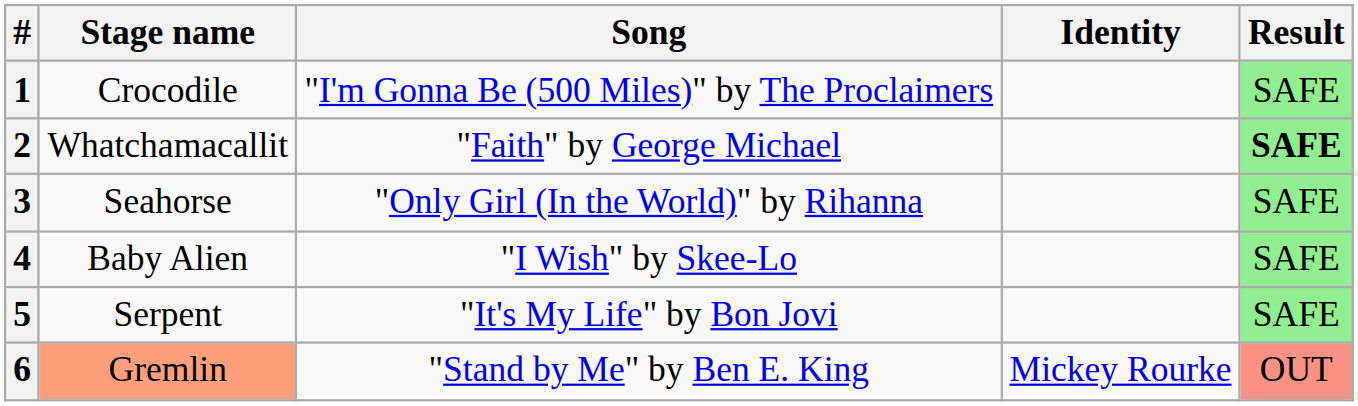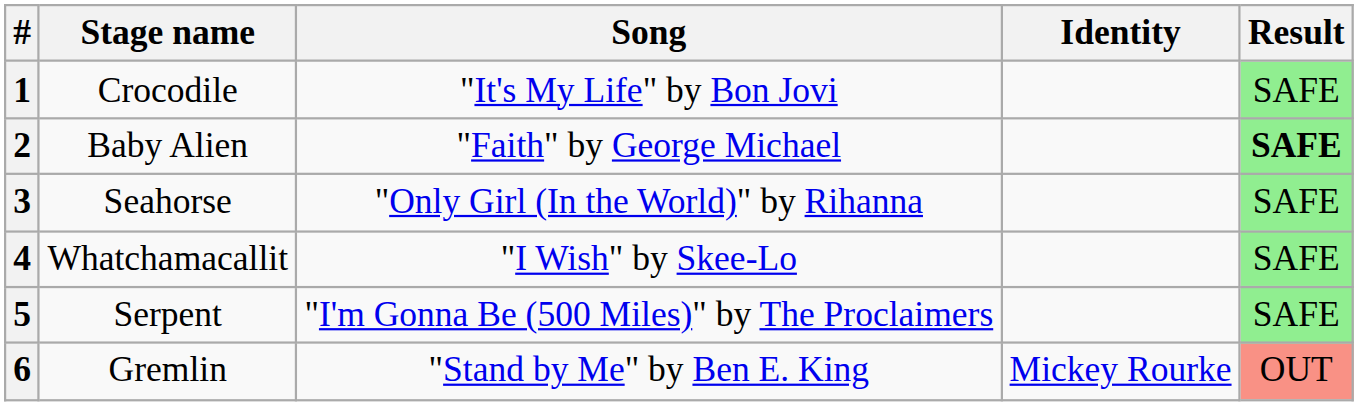(649, 88) "I'm Gonna Be (500 Miles)" by The Proclaimers -> (649, 88) "It's My Life" by Bon Jovi
(168, 145) Whatchamacallit -> (168, 145) Baby Alien
(168, 257) Baby Alien -> (168, 257) Whatchamacallit
(649, 314) "It's My Life" by Bon Jovi -> (649, 314) "I'm Gonna Be (500 Miles)" by The Proclaimers
(168, 370) lightsalmon background -> (168, 370) no background
